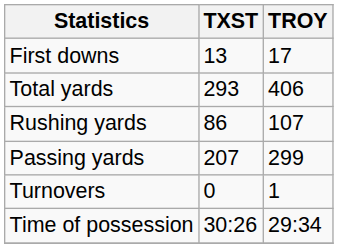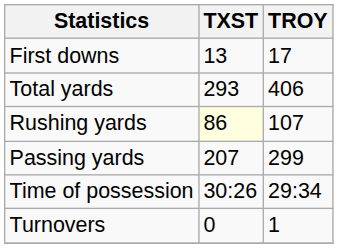(215, 123) no background -> (215, 123) lightyellow background
rows swapped: (57, 191) <-> (102, 225)
